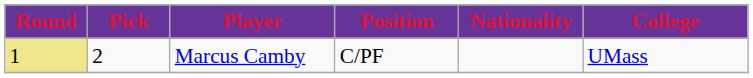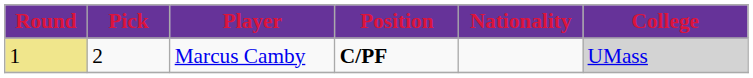(362, 55) normal -> (364, 55) bold
(618, 55) no background -> (618, 55) lightgrey background
